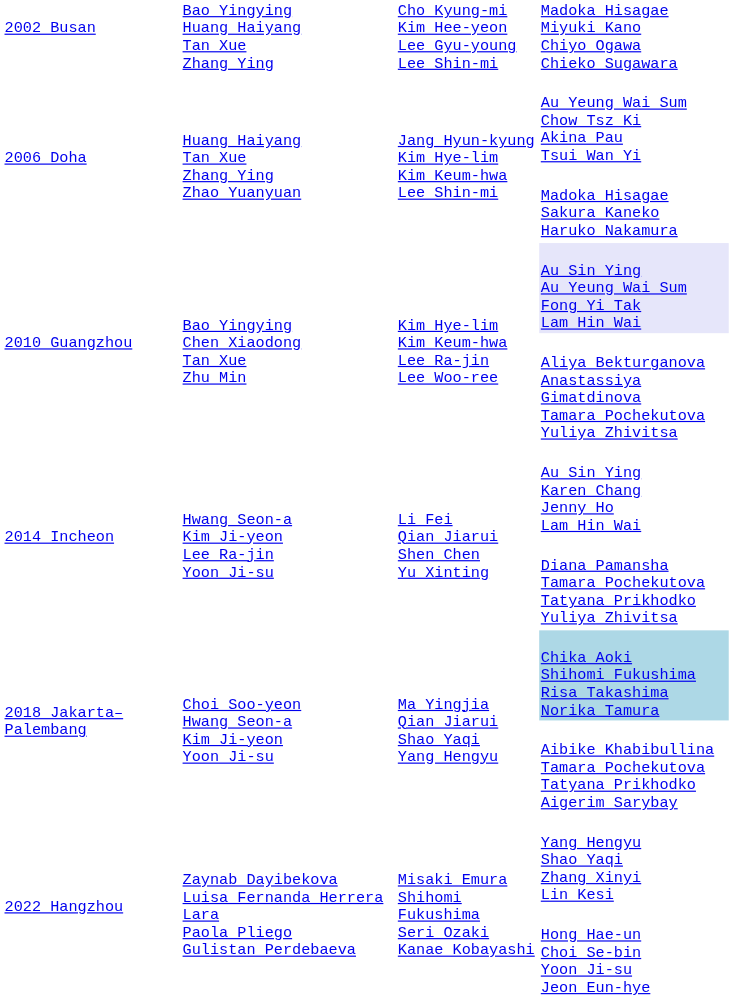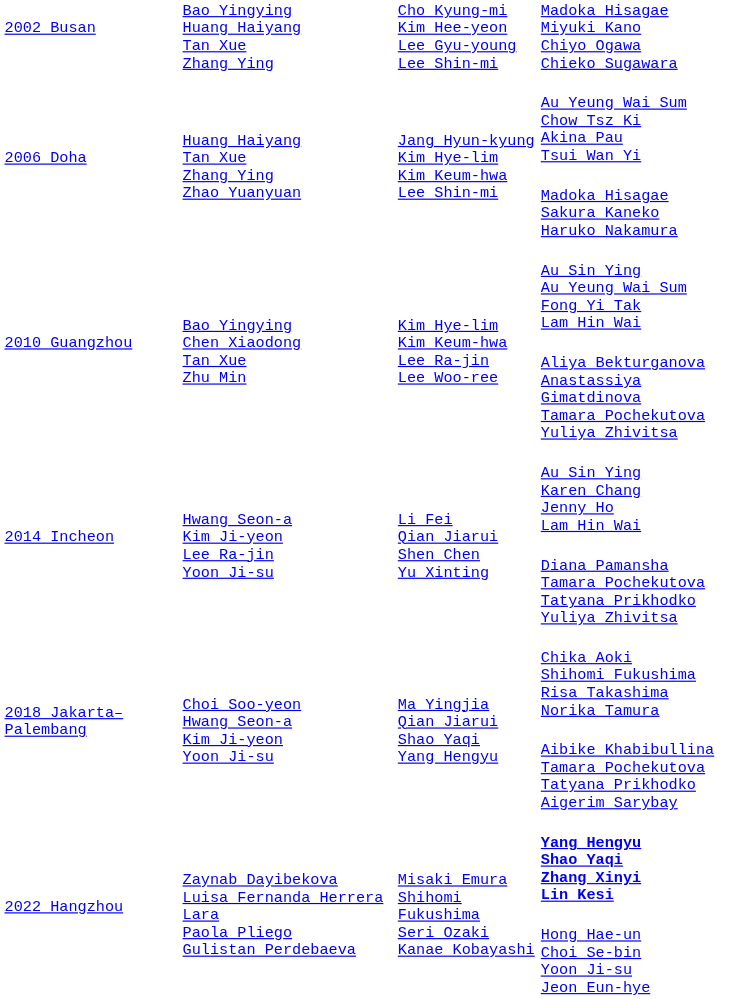(614, 297) lavender background -> (614, 297) no background
(618, 684) lightblue background -> (618, 684) no background
(591, 869) normal -> (591, 869) bold
